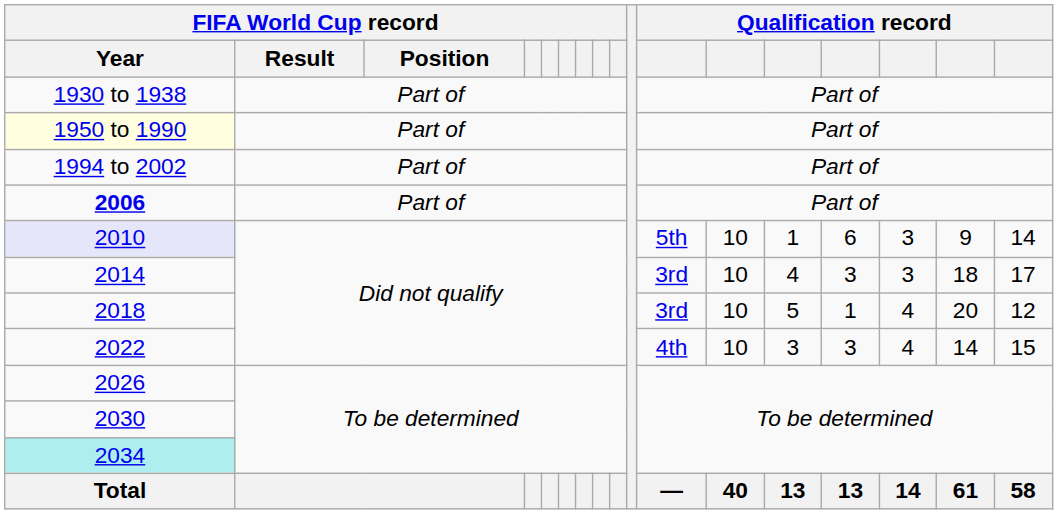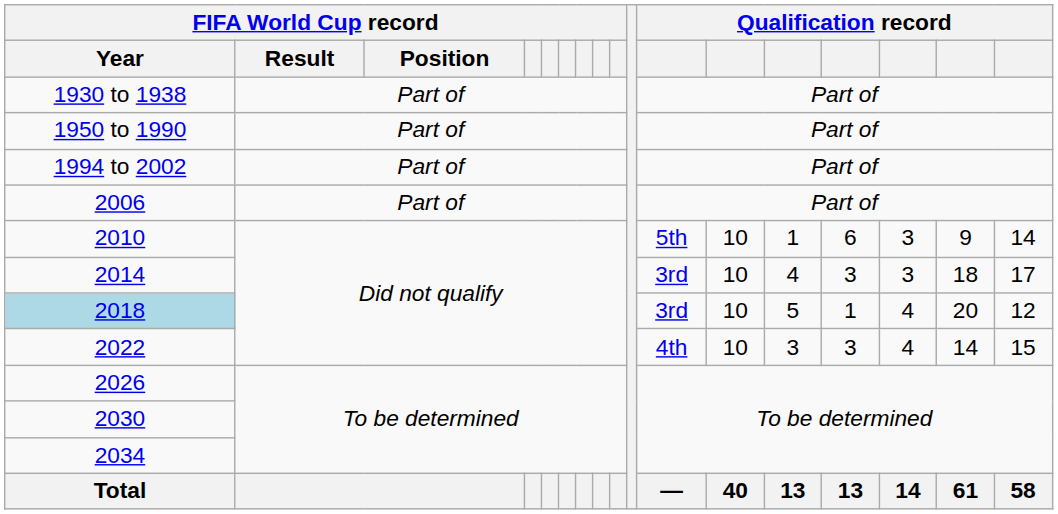(120, 130) lightyellow background -> (120, 130) no background
(120, 202) bold -> (120, 202) normal
(120, 238) lavender background -> (120, 238) no background
(120, 310) no background -> (120, 310) lightblue background
(120, 454) paleturquoise background -> (120, 454) no background
